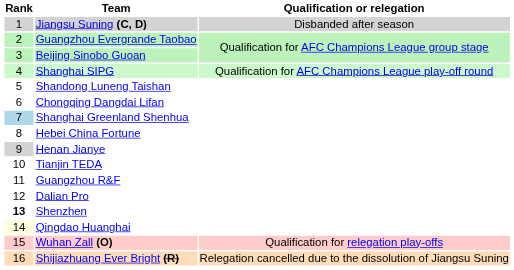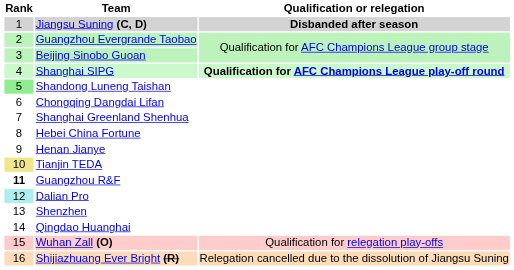(354, 24) normal -> (354, 24) bold
(354, 71) normal -> (354, 71) bold
(19, 86) no background -> (19, 86) lightgreen background
(19, 118) lightblue background -> (19, 118) no background
(19, 149) lightgrey background -> (19, 149) no background
(19, 164) no background -> (19, 164) khaki background
(19, 180) normal -> (19, 180) bold
(19, 196) no background -> (19, 196) paleturquoise background
(19, 211) bold -> (19, 211) normal
(19, 227) lightyellow background -> (19, 227) no background
